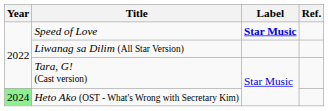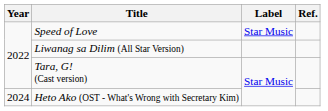(270, 31) bold -> (269, 31) normal
(18, 97) lightgreen background -> (18, 97) no background
